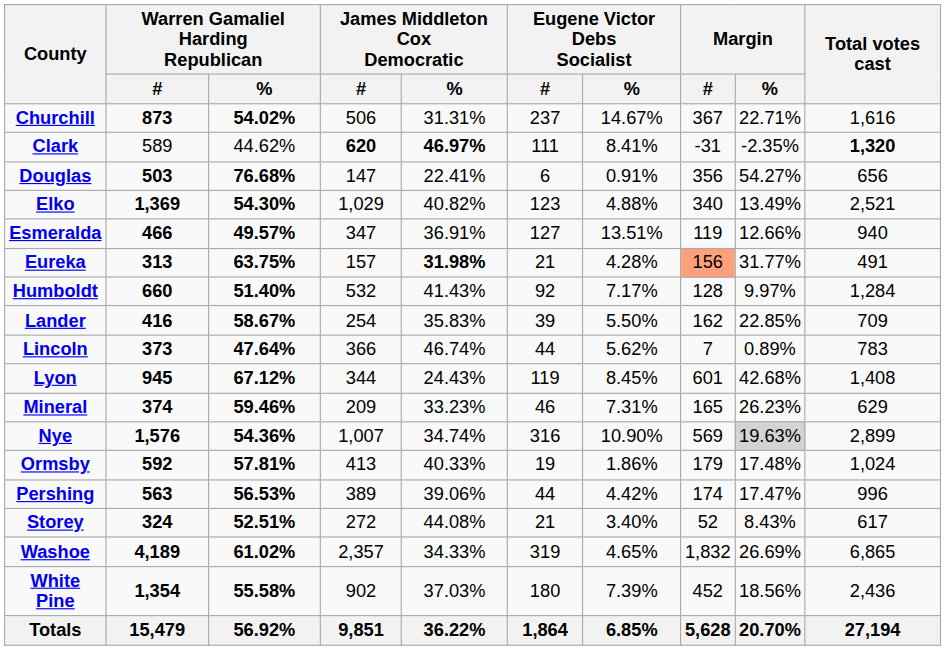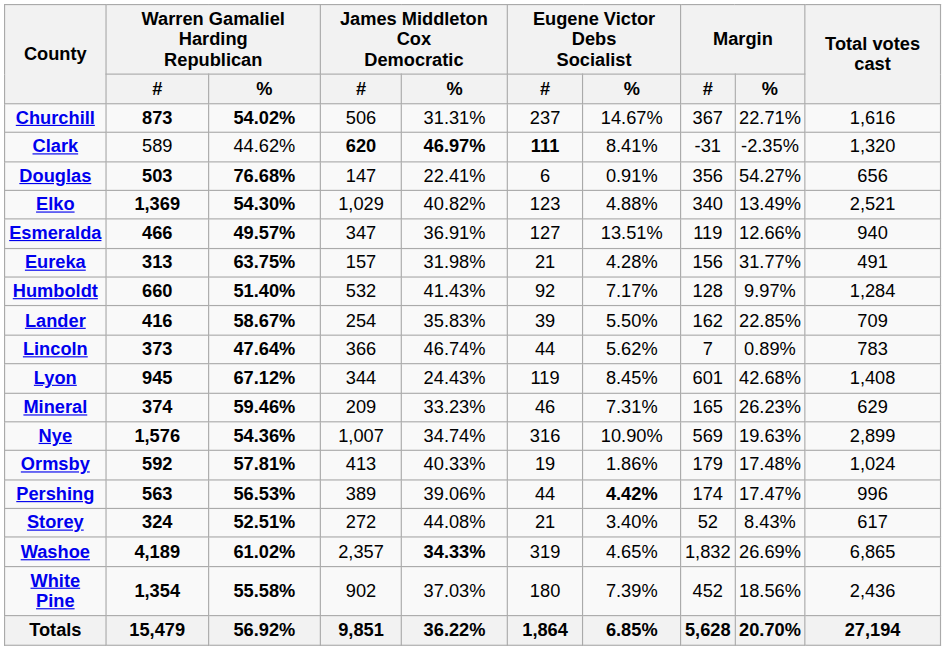(545, 146) normal -> (545, 146) bold
(873, 146) bold -> (873, 146) normal
(455, 262) bold -> (455, 262) normal
(708, 262) lightsalmon background -> (708, 262) no background
(770, 436) lightgrey background -> (770, 436) no background
(632, 493) normal -> (632, 493) bold
(455, 551) normal -> (455, 551) bold
